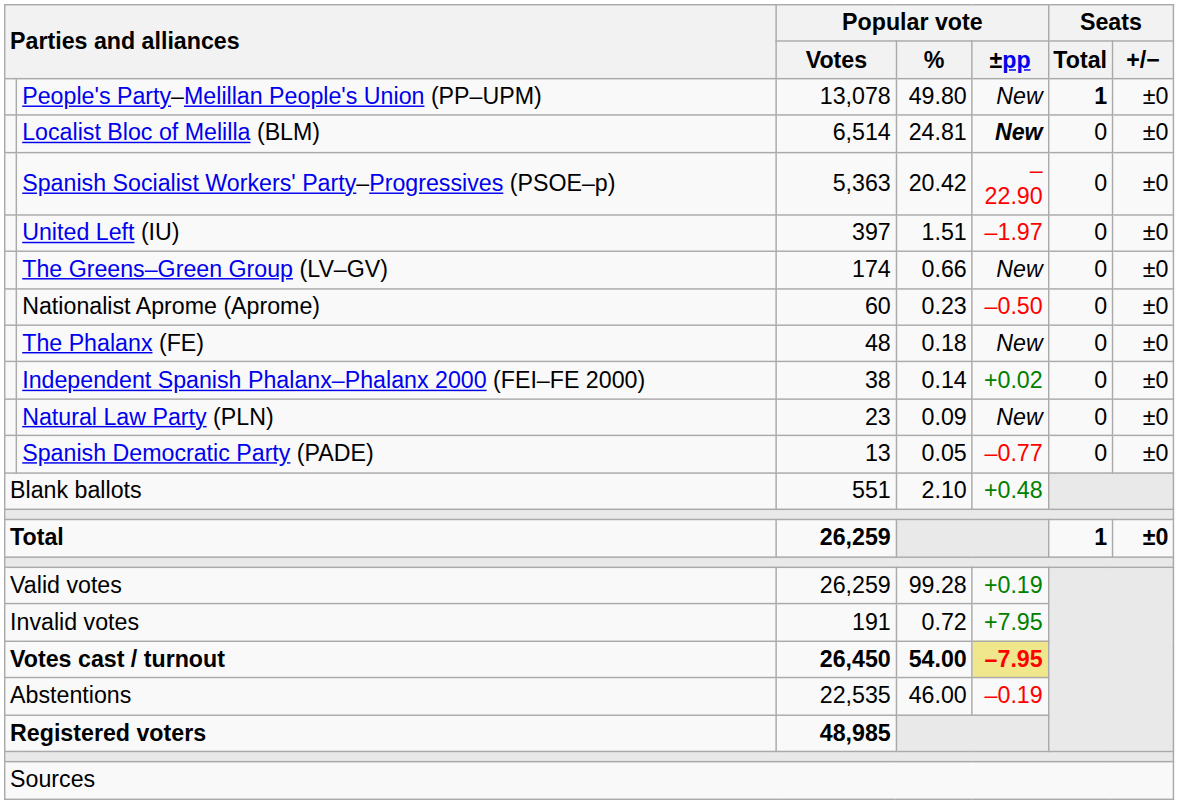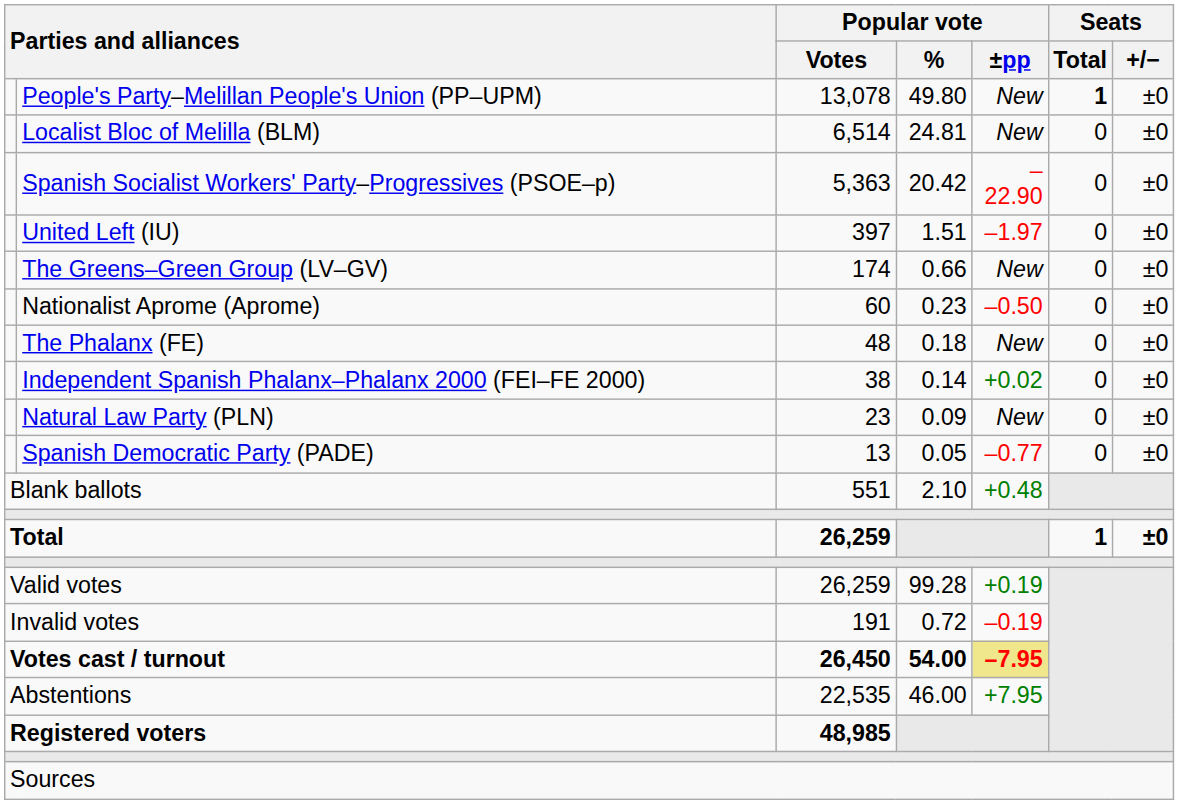(1019, 133) bold -> (1019, 133) normal
(1013, 622) +7.95 -> (1014, 622) –0.19
(1014, 695) –0.19 -> (1013, 695) +7.95
